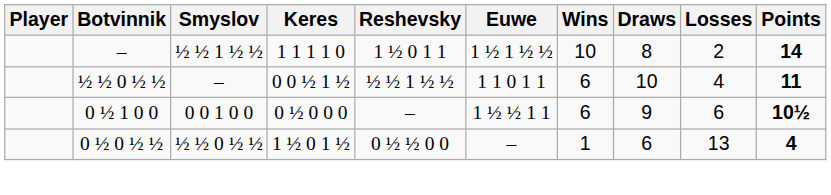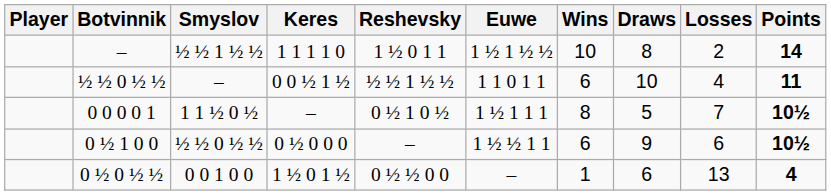+ row: (122, 112)
(219, 112) 0 0 1 0 0 -> (219, 143) ½ ½ 0 ½ ½
(219, 143) ½ ½ 0 ½ ½ -> (219, 174) 0 0 1 0 0
